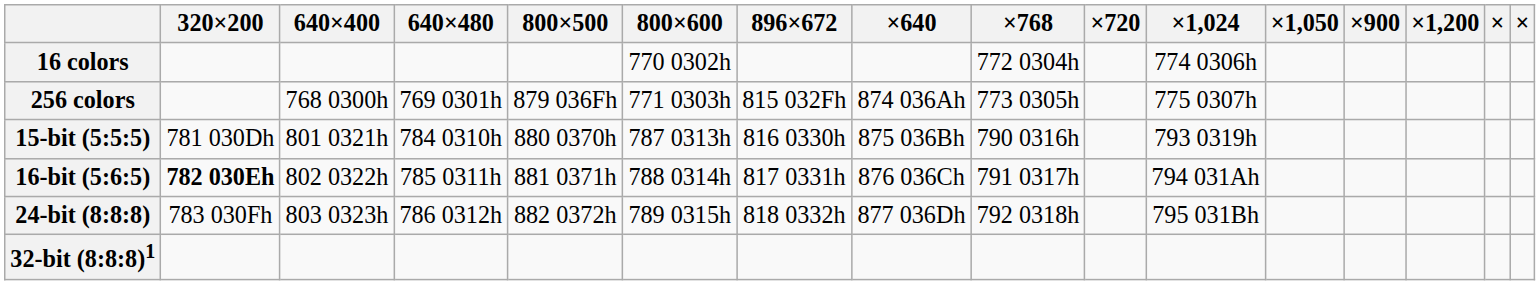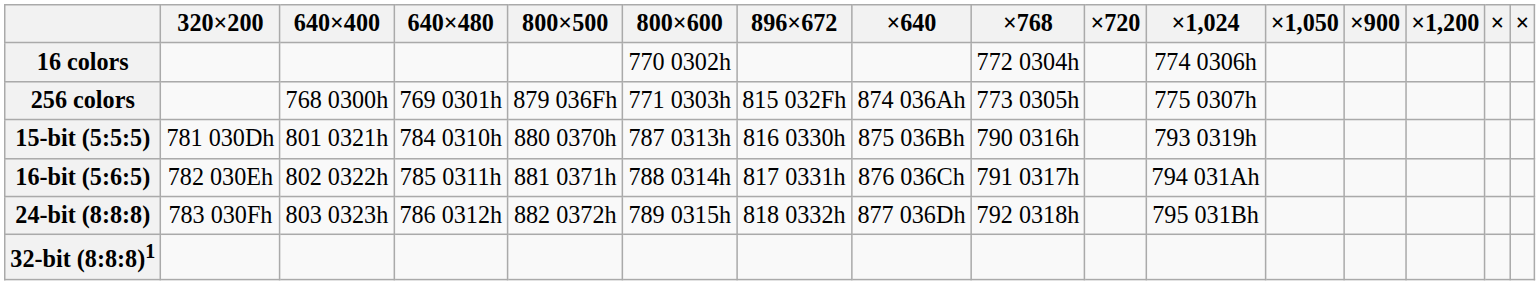(220, 176) bold -> (220, 176) normal
